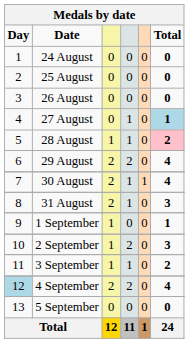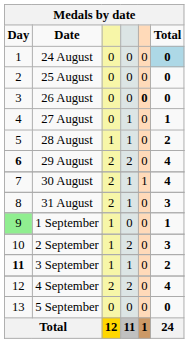(167, 56) no background -> (167, 56) lightblue background
(144, 97) normal -> (144, 97) bold
(167, 118) lightblue background -> (167, 118) no background
(167, 139) pink background -> (167, 139) no background
(18, 160) normal -> (18, 160) bold
(18, 223) no background -> (18, 223) lightgreen background
(18, 264) normal -> (18, 264) bold
(18, 285) lightblue background -> (18, 285) no background
